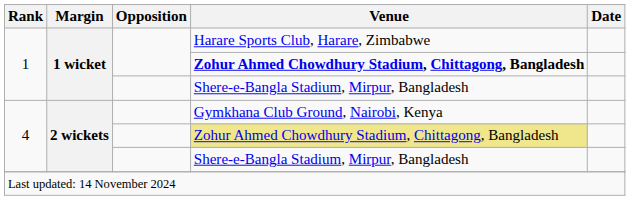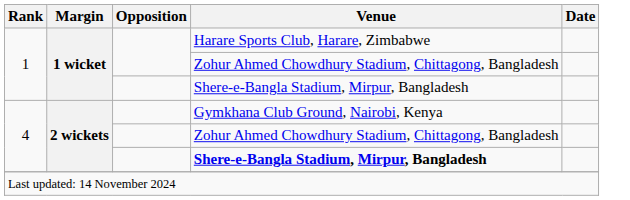(389, 64) bold -> (376, 64) normal
(376, 135) khaki background -> (376, 135) no background
(331, 159) normal -> (340, 159) bold
